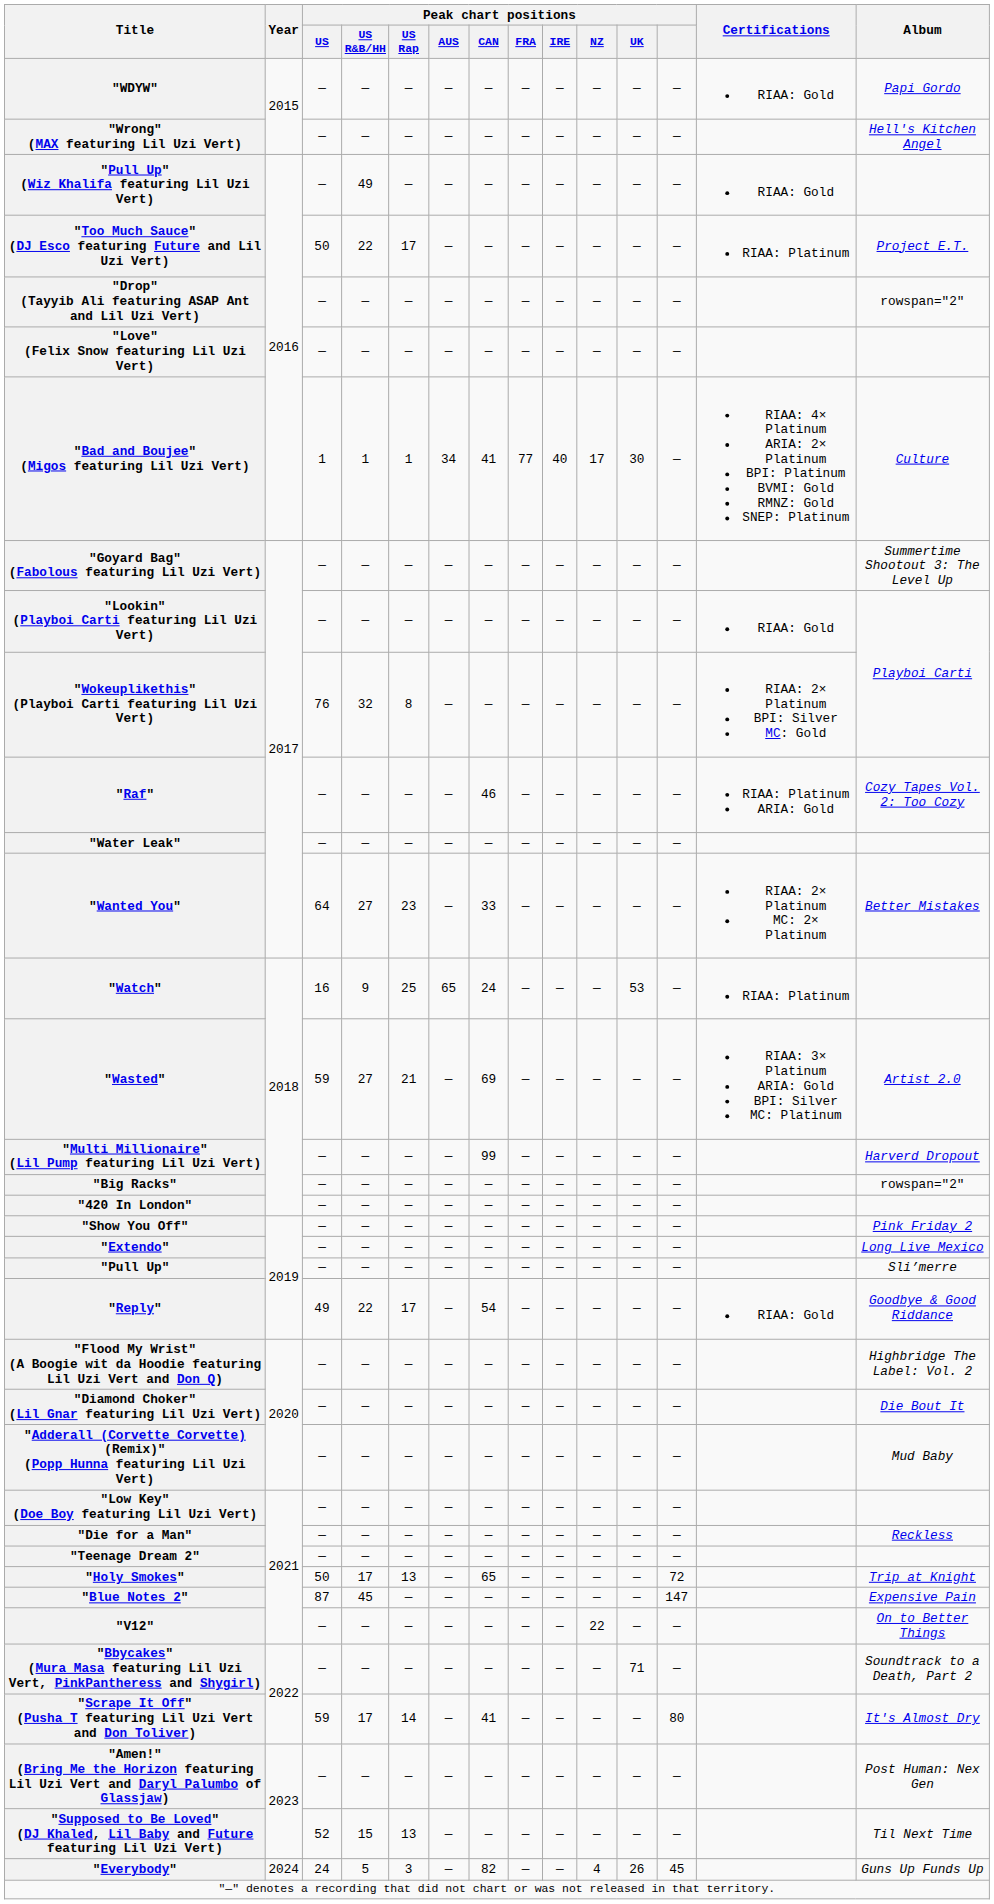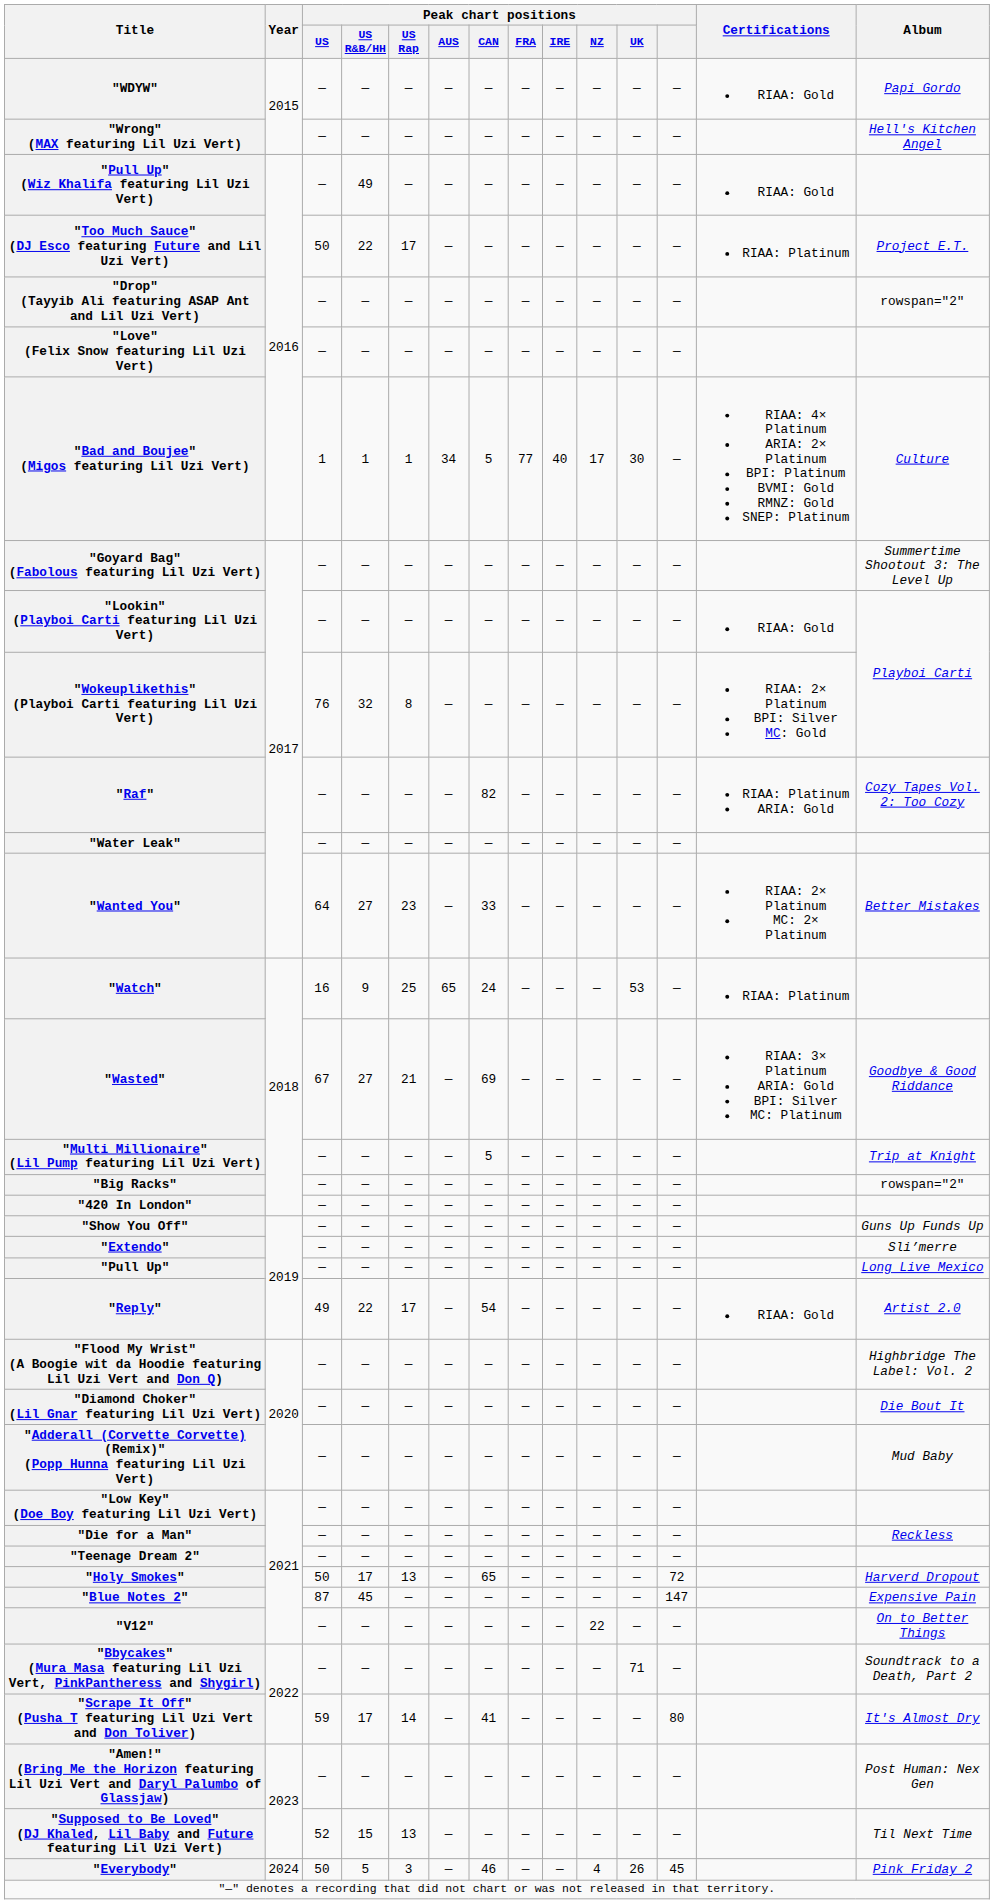(489, 459) 41 -> (489, 459) 5
(489, 795) 46 -> (489, 795) 82
(322, 1079) 59 -> (322, 1079) 67
(922, 1079) Artist 2.0 -> (922, 1079) Goodbye & Good Riddance
(489, 1157) 99 -> (489, 1157) 5
(922, 1157) Harverd Dropout -> (922, 1157) Trip at Knight
(922, 1226) Pink Friday 2 -> (922, 1226) Guns Up Funds Up
(922, 1247) Long Live Mexico -> (922, 1247) Sli’merre
(922, 1268) Sli’merre -> (922, 1268) Long Live Mexico
(922, 1309) Goodbye & Good Riddance -> (922, 1309) Artist 2.0
(922, 1577) Trip at Knight -> (922, 1577) Harverd Dropout
(322, 1869) 24 -> (322, 1869) 50
(489, 1869) 82 -> (489, 1869) 46
(922, 1869) Guns Up Funds Up -> (922, 1869) Pink Friday 2
